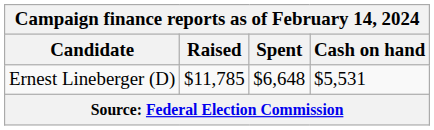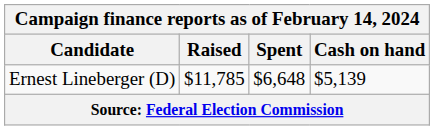(340, 79) $5,531 -> (340, 79) $5,139
